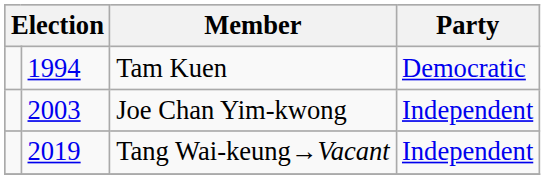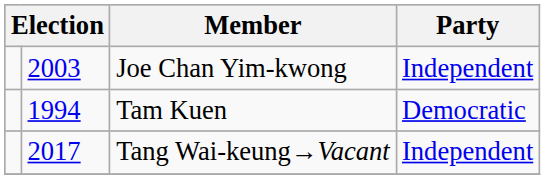rows swapped: (172, 67) <-> (231, 109)
(54, 151) 2019 -> (54, 151) 2017
